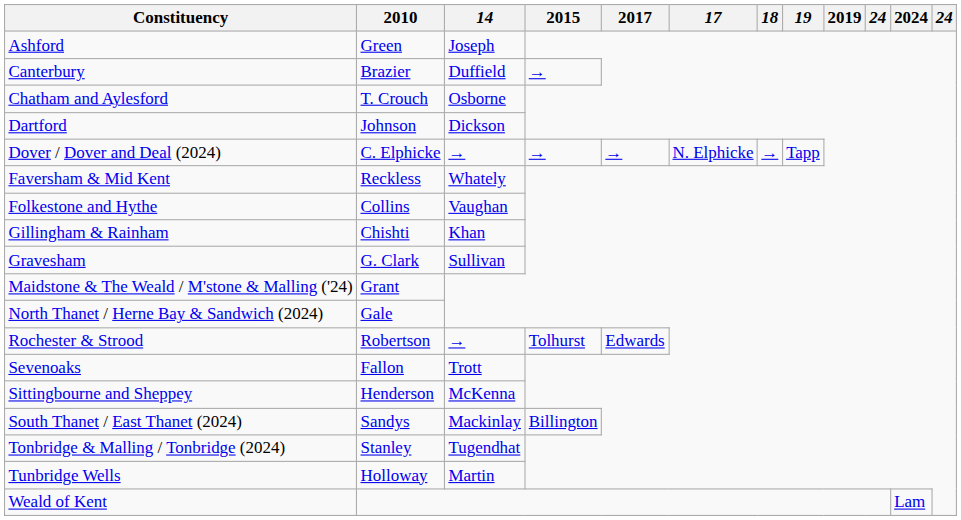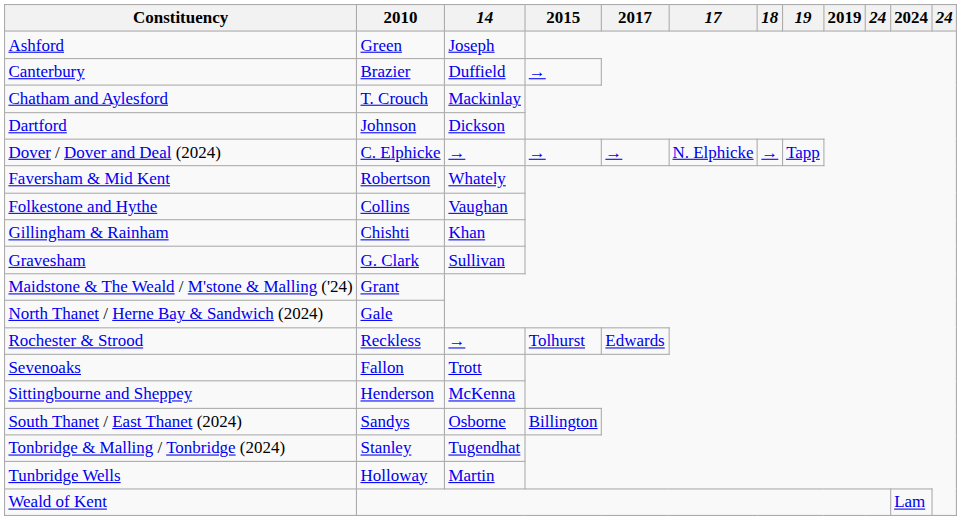(477, 98) Osborne -> (485, 98) Mackinlay
(391, 179) Reckless -> (395, 179) Robertson
(395, 340) Robertson -> (391, 340) Reckless
(485, 421) Mackinlay -> (477, 421) Osborne
